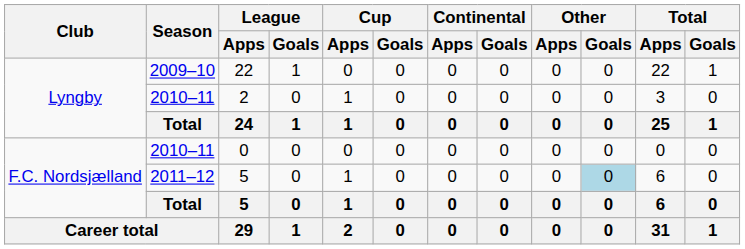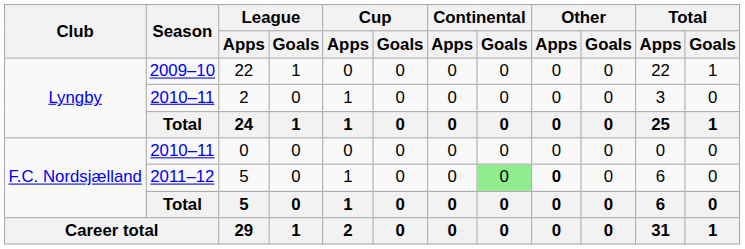(504, 177) no background -> (504, 177) lightgreen background
(556, 177) normal -> (556, 177) bold
(608, 177) lightblue background -> (608, 177) no background
